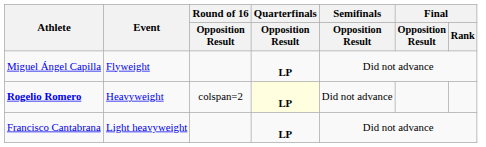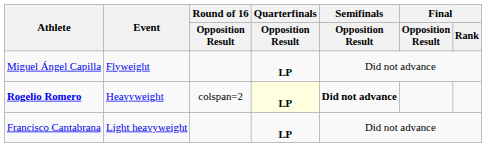(357, 97) normal -> (359, 97) bold
